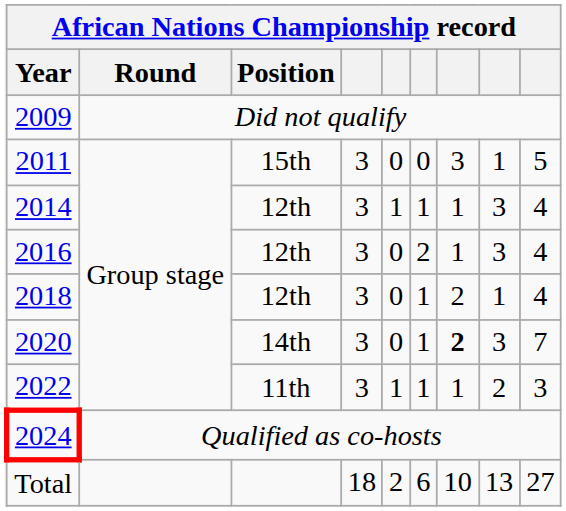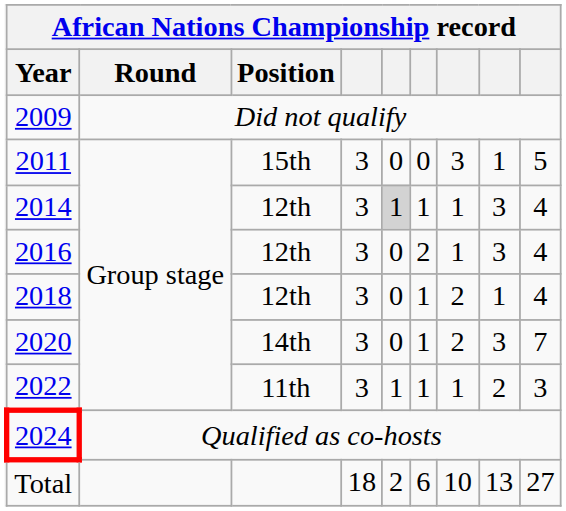(396, 206) no background -> (396, 206) lightgrey background
(458, 341) bold -> (458, 341) normal
